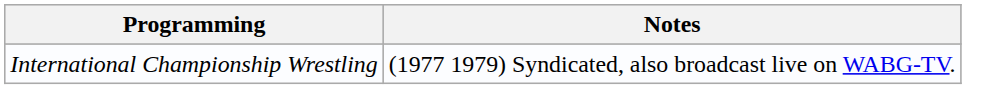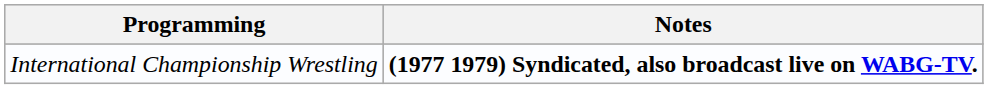(672, 63) normal -> (683, 63) bold
